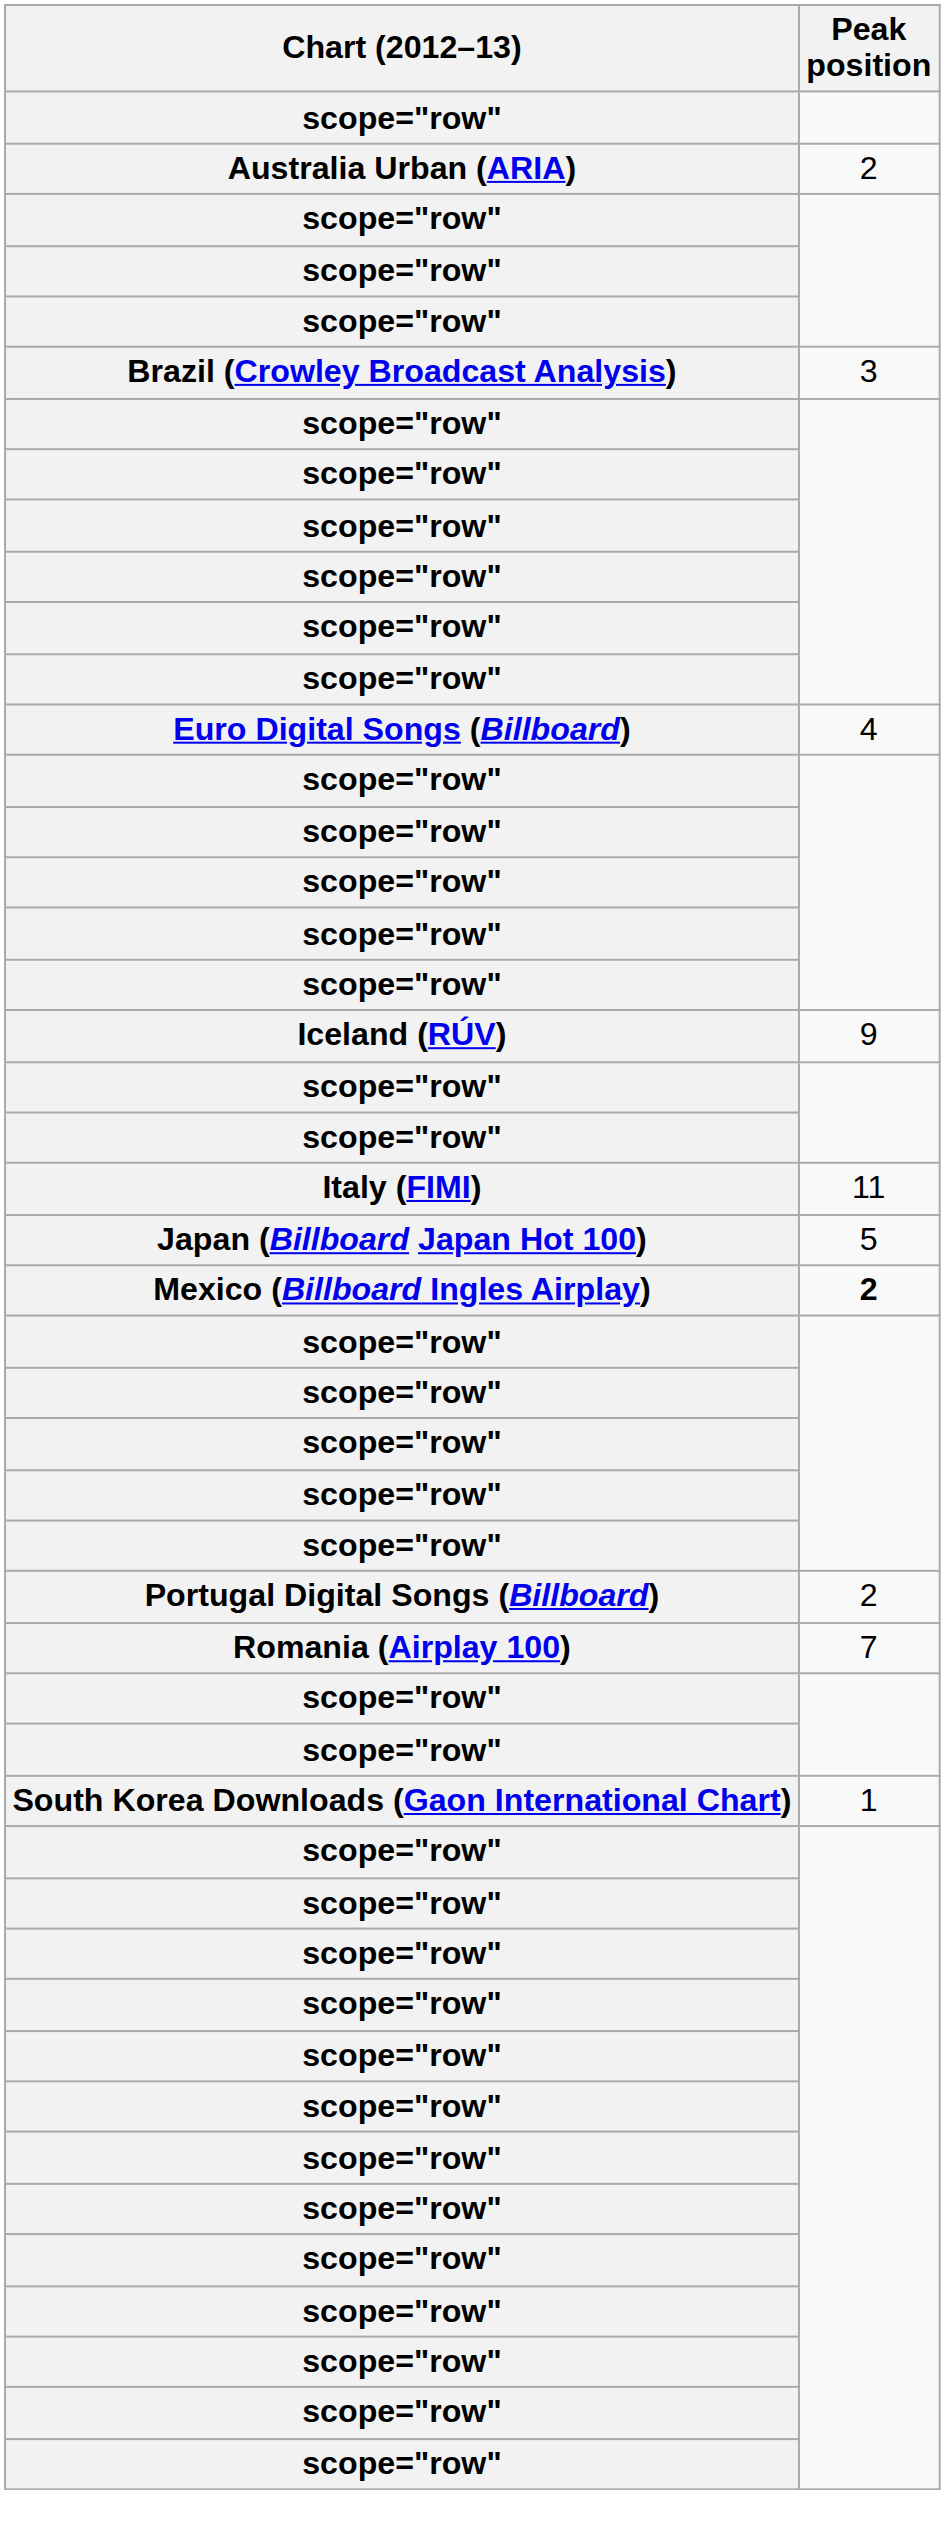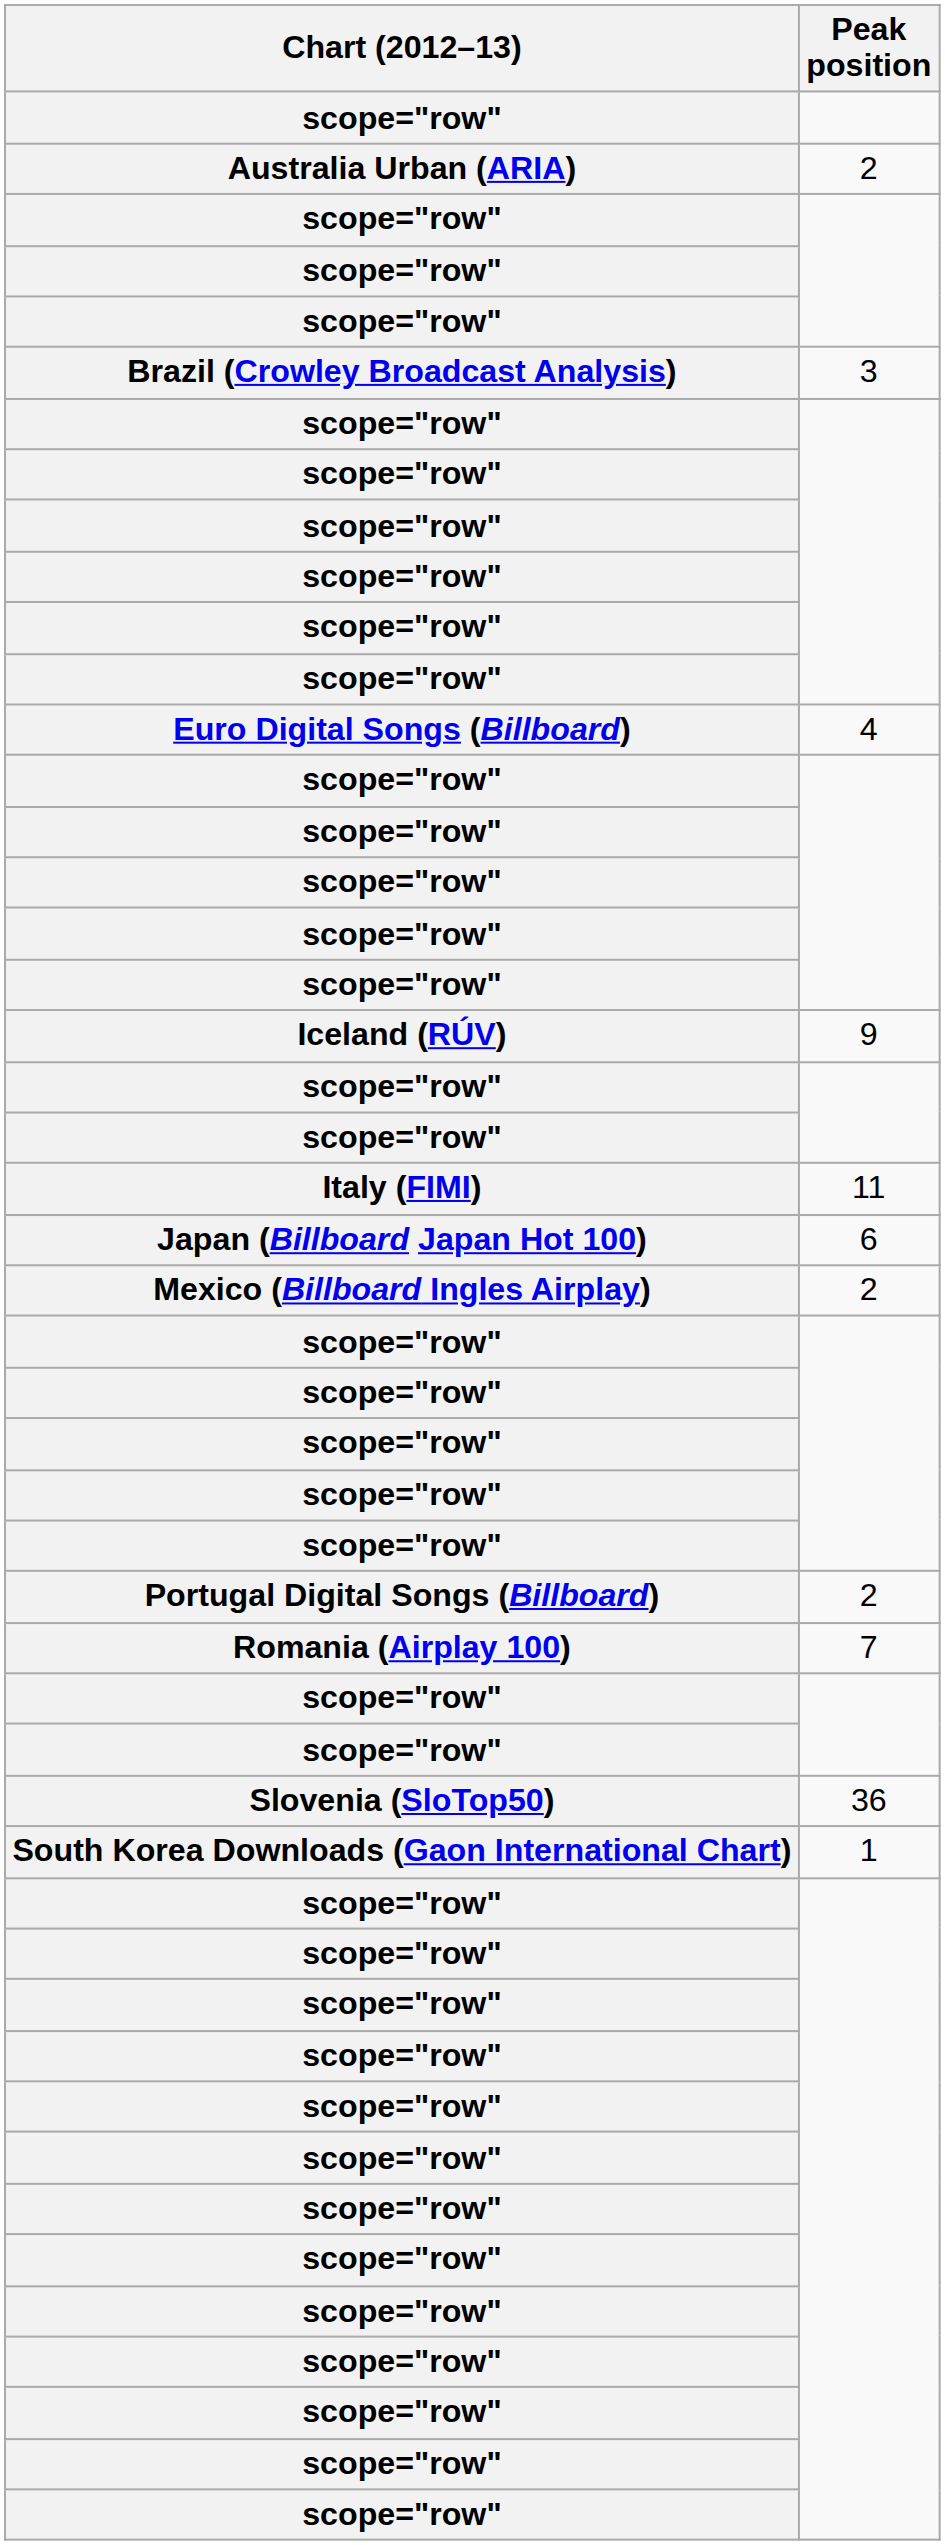(869, 1239) 5 -> (869, 1239) 6
(869, 1290) bold -> (869, 1290) normal
+ row: (402, 1800)
